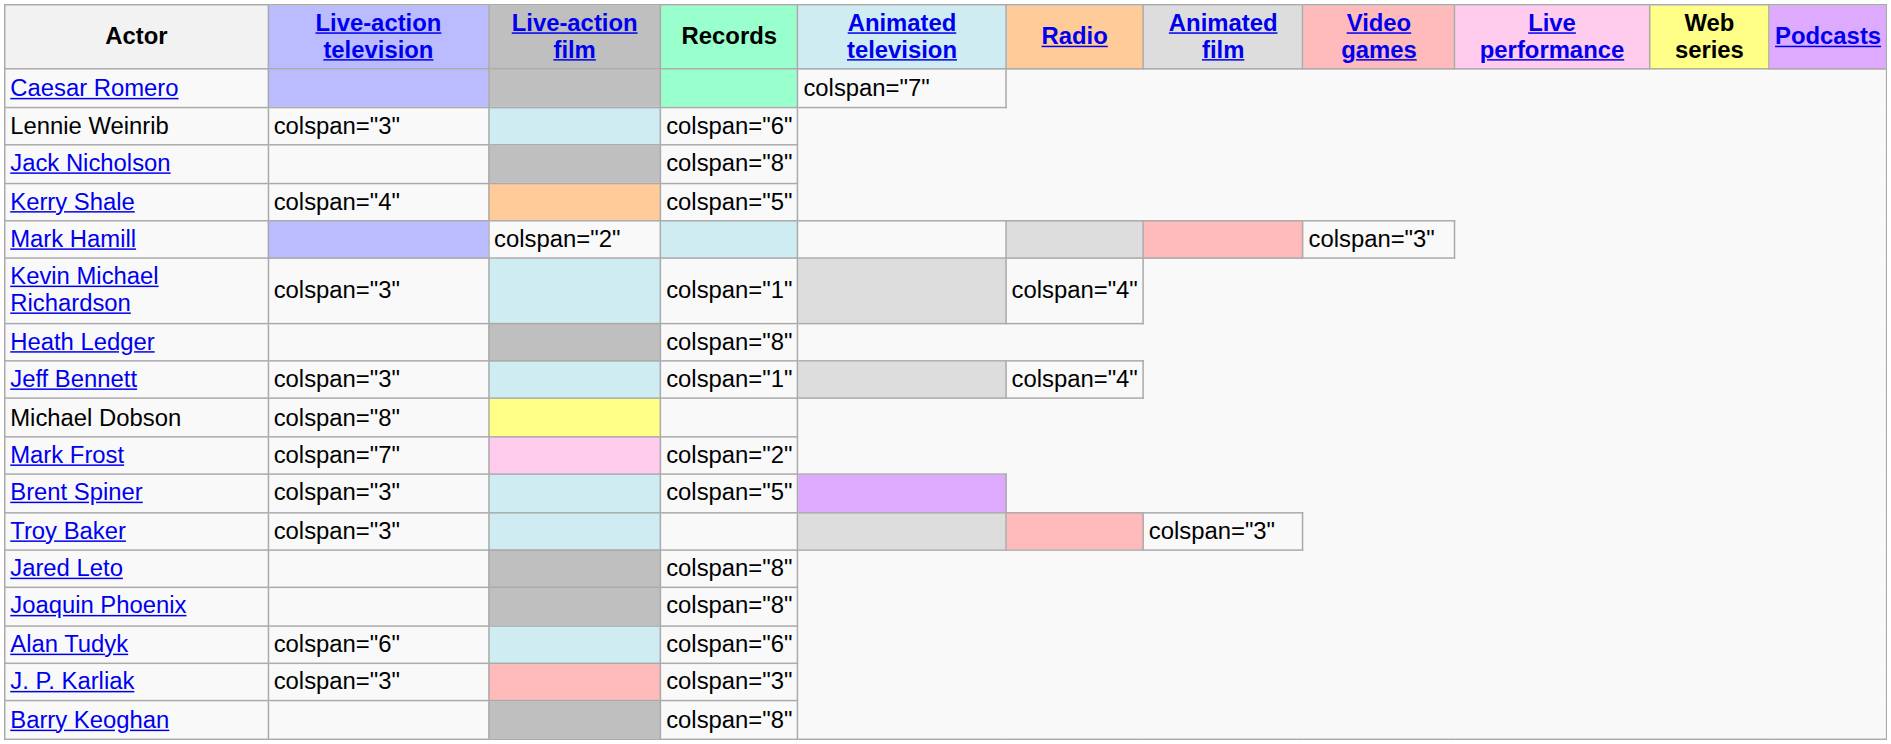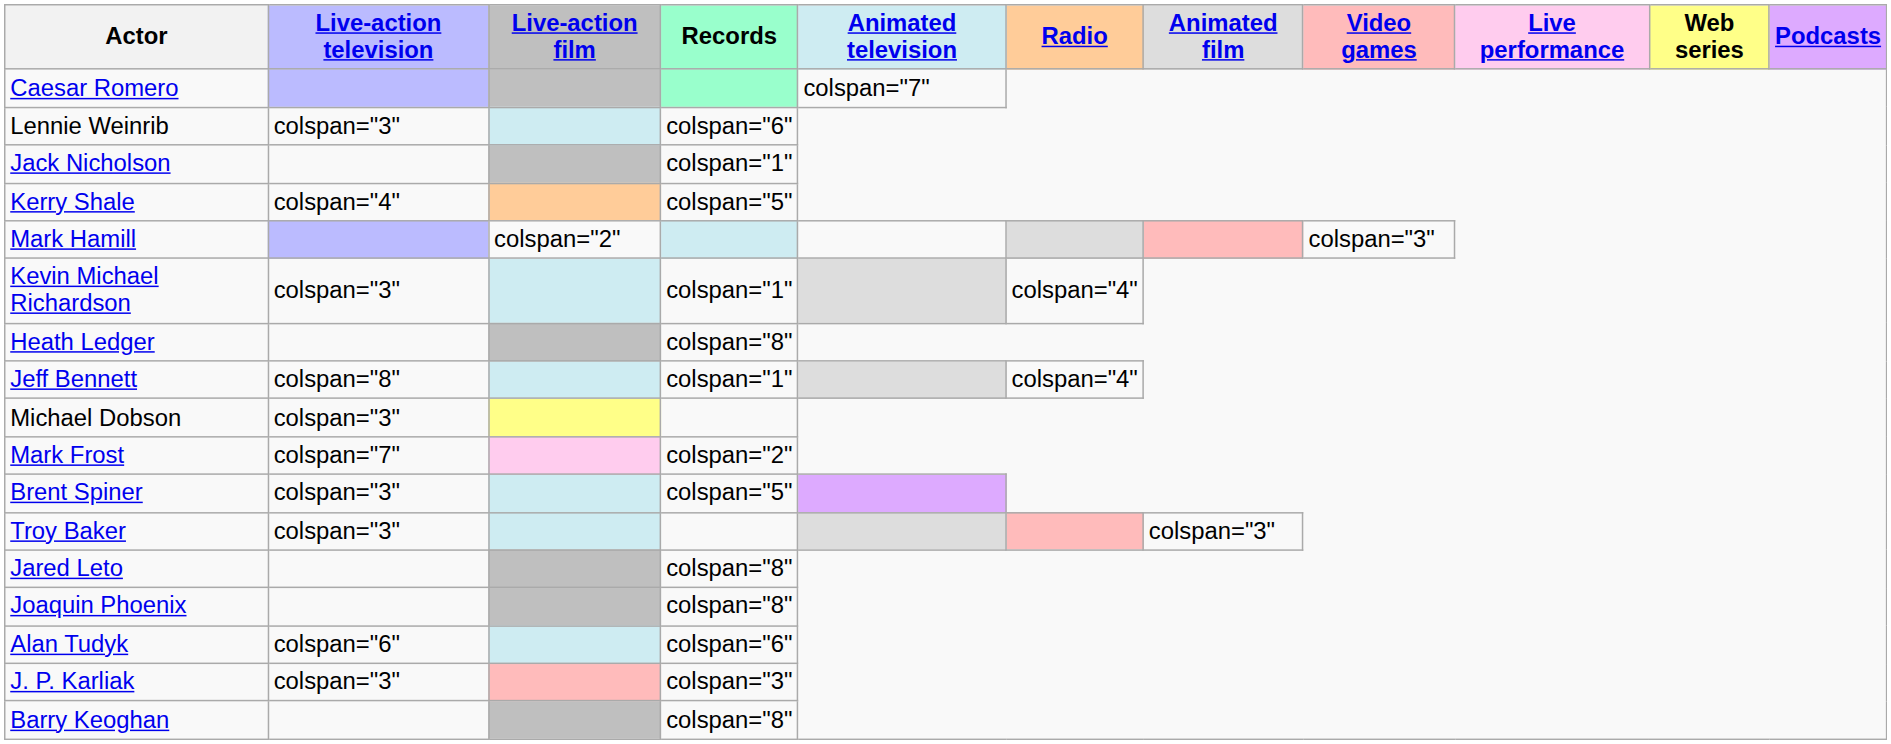(729, 163) colspan="8" -> (729, 163) colspan="1"
(337, 379) colspan="3" -> (337, 379) colspan="8"
(337, 417) colspan="8" -> (337, 417) colspan="3"
